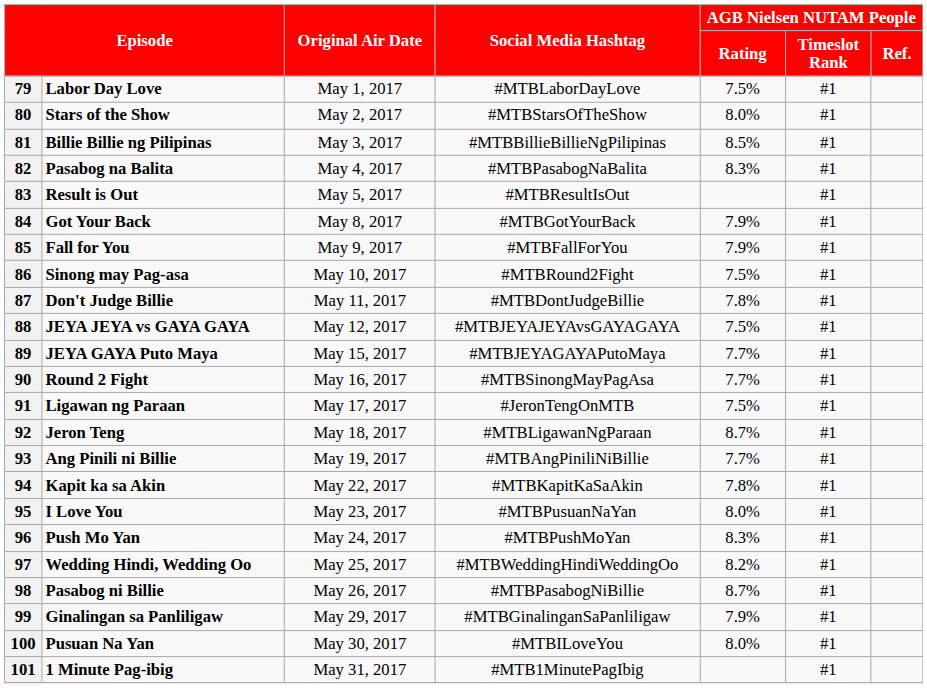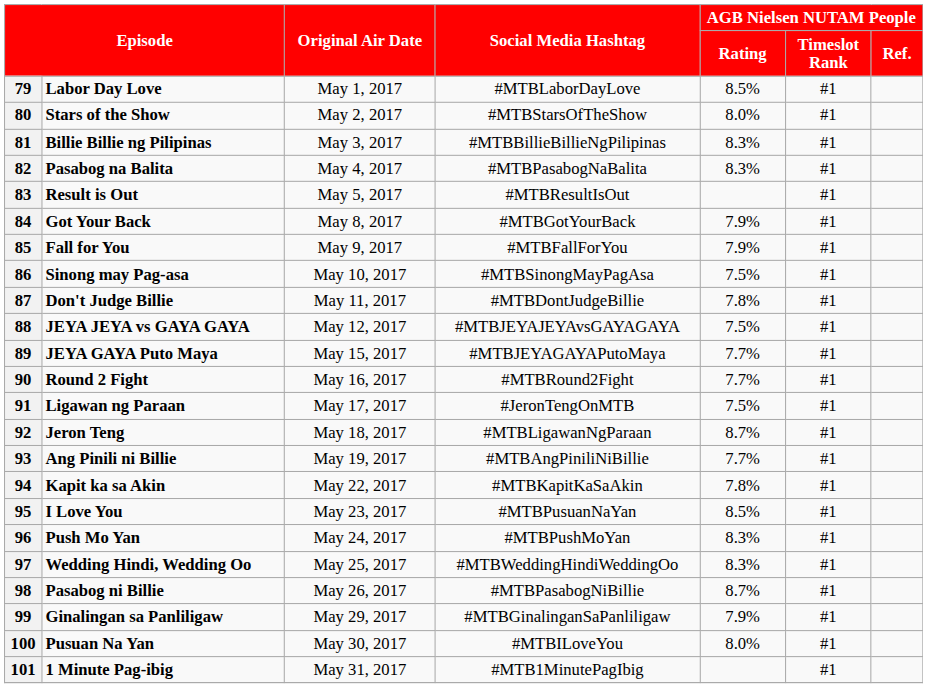(743, 89) 7.5% -> (743, 89) 8.5%
(743, 141) 8.5% -> (743, 141) 8.3%
(567, 273) #MTBRound2Fight -> (567, 273) #MTBSinongMayPagAsa
(567, 379) #MTBSinongMayPagAsa -> (567, 379) #MTBRound2Fight
(743, 511) 8.0% -> (743, 511) 8.5%
(743, 564) 8.2% -> (743, 564) 8.3%
